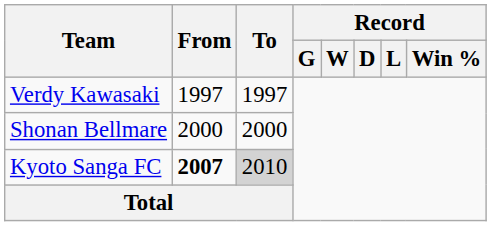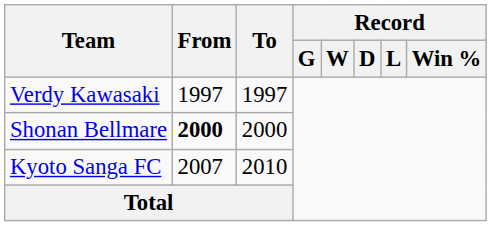(200, 130) normal -> (200, 130) bold
(200, 166) bold -> (200, 166) normal
(265, 166) lightgrey background -> (265, 166) no background
